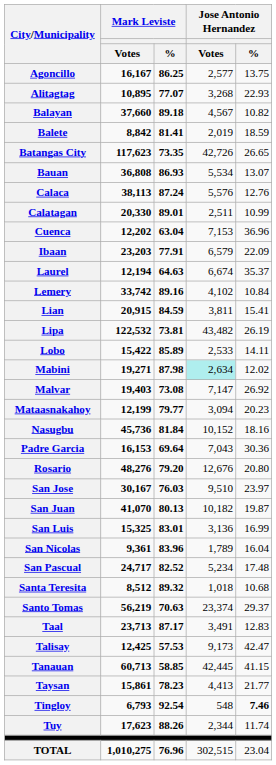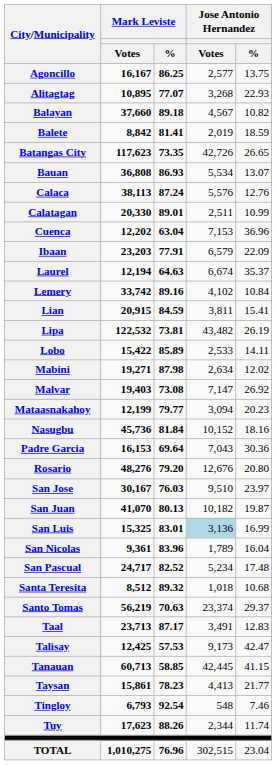(221, 370) paleturquoise background -> (221, 370) no background
(221, 528) no background -> (221, 528) lightblue background
(259, 706) bold -> (259, 706) normal
